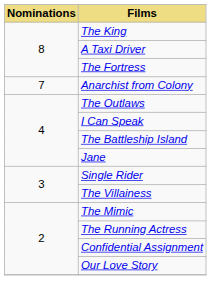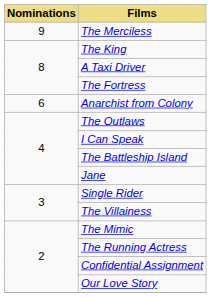+ row: (116, 31)
(41, 85) 7 -> (41, 103) 6
